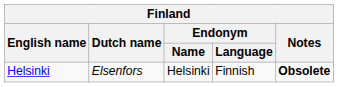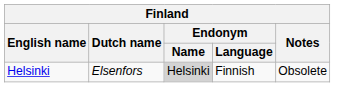(188, 71) no background -> (188, 71) lightgrey background
(304, 71) bold -> (303, 71) normal
